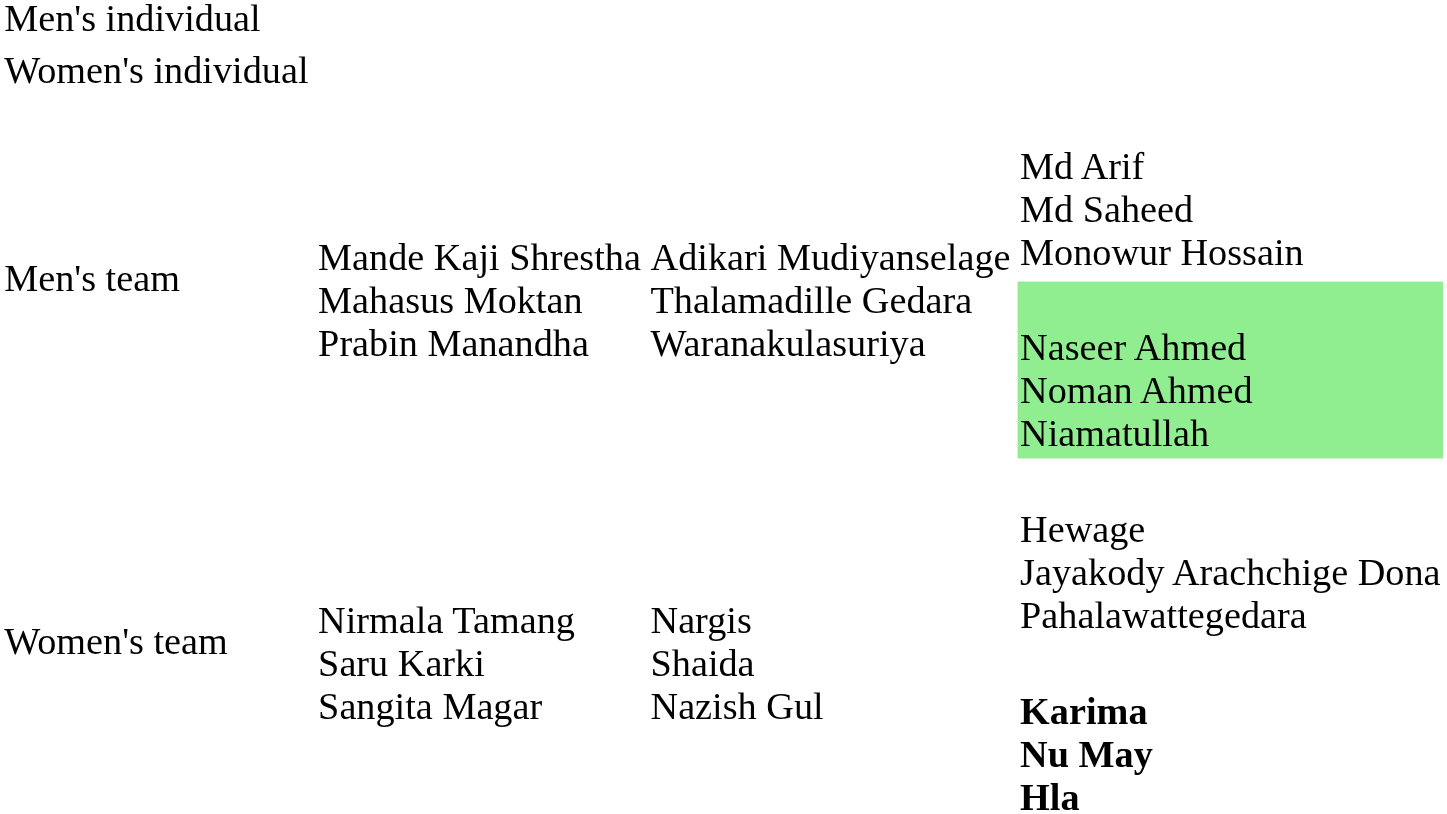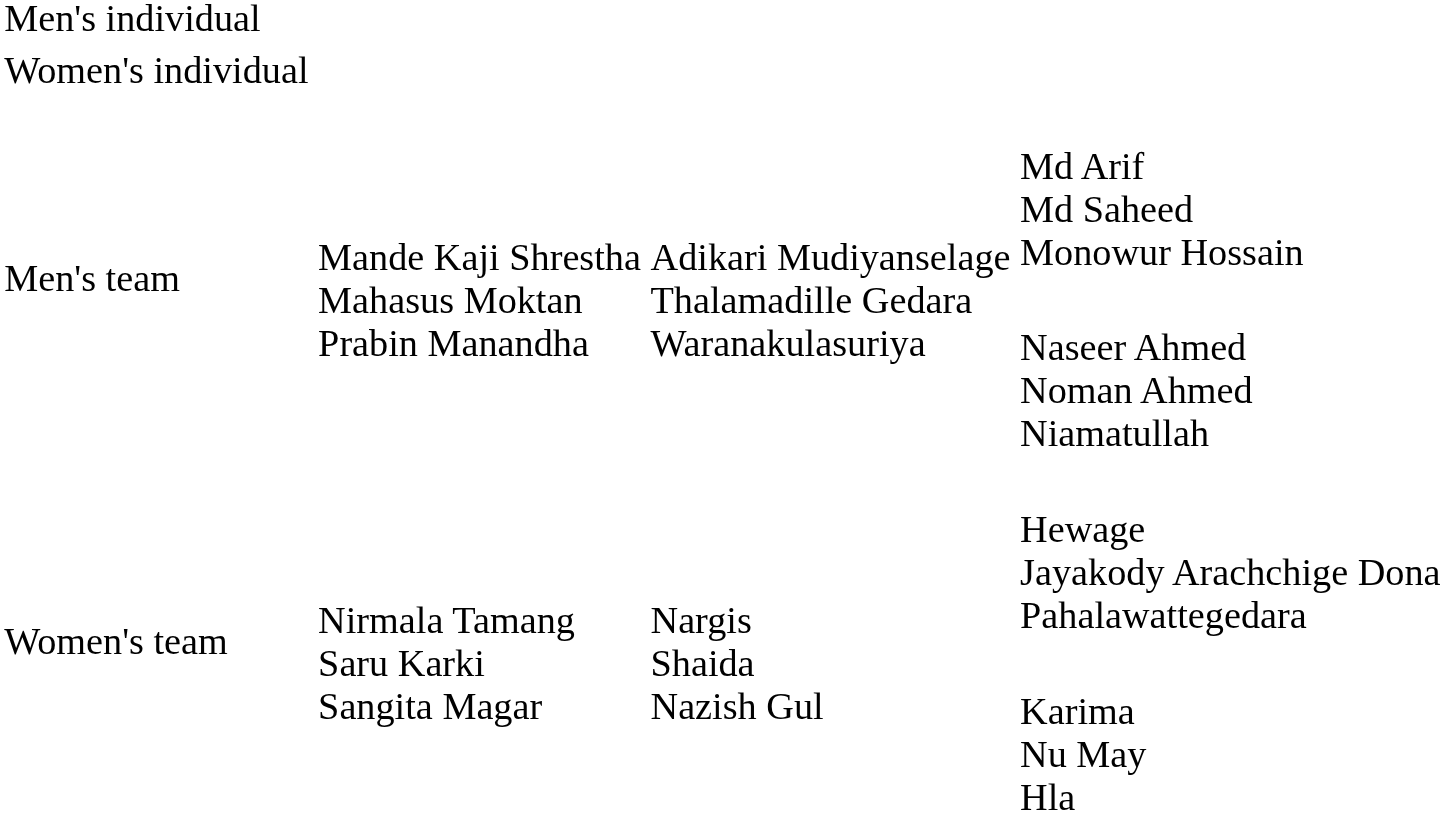(1136, 390) lightgreen background -> (1136, 390) no background
(1086, 754) bold -> (1083, 754) normal
